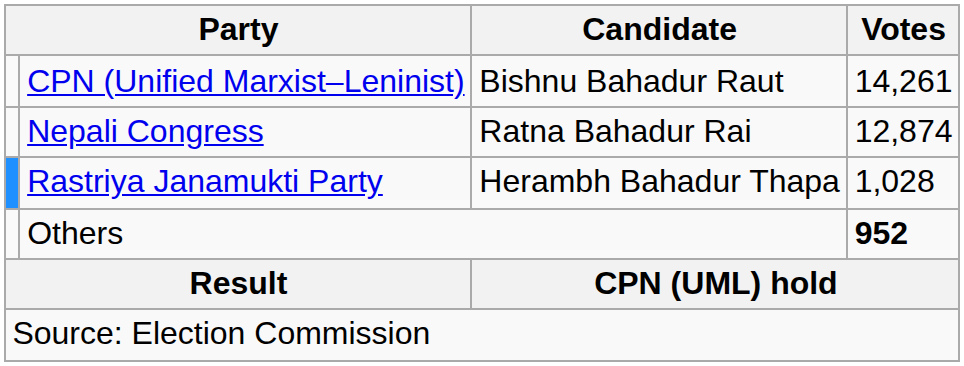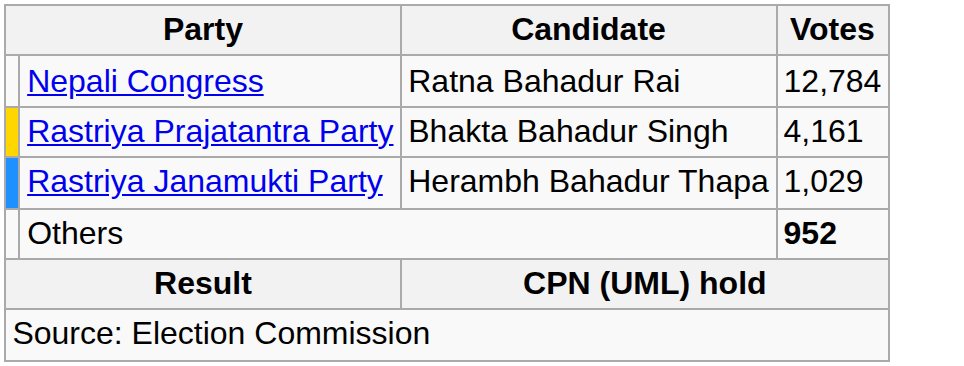- row: (246, 80)
(904, 131) 12,874 -> (832, 80) 12,784
+ row: (210, 131)
(895, 182) 1,028 -> (824, 182) 1,029
